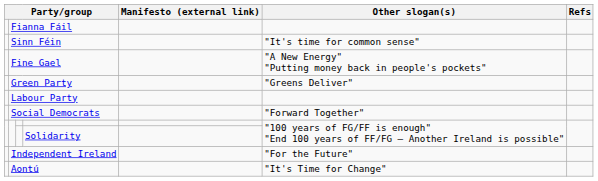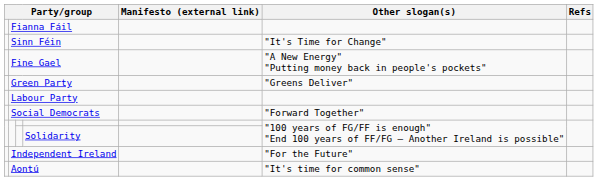(342, 42) "It's time for common sense" -> (325, 42) "It's Time for Change"
(325, 169) "It's Time for Change" -> (342, 169) "It's time for common sense"
